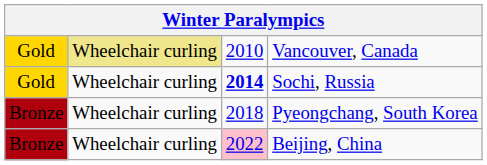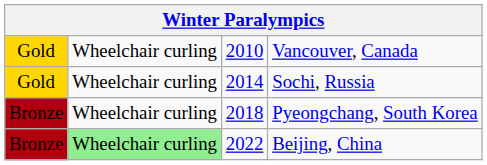(145, 51) khaki background -> (145, 51) no background
(245, 82) bold -> (245, 82) normal
(145, 144) no background -> (145, 144) lightgreen background
(245, 144) pink background -> (245, 144) no background
